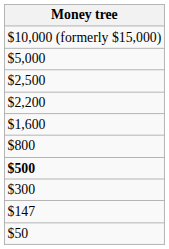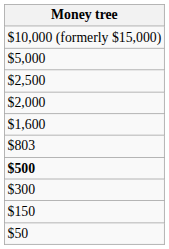(27, 102) $2,200 -> (27, 102) $2,000
(21, 146) $800 -> (21, 146) $803
(21, 211) $147 -> (21, 211) $150
